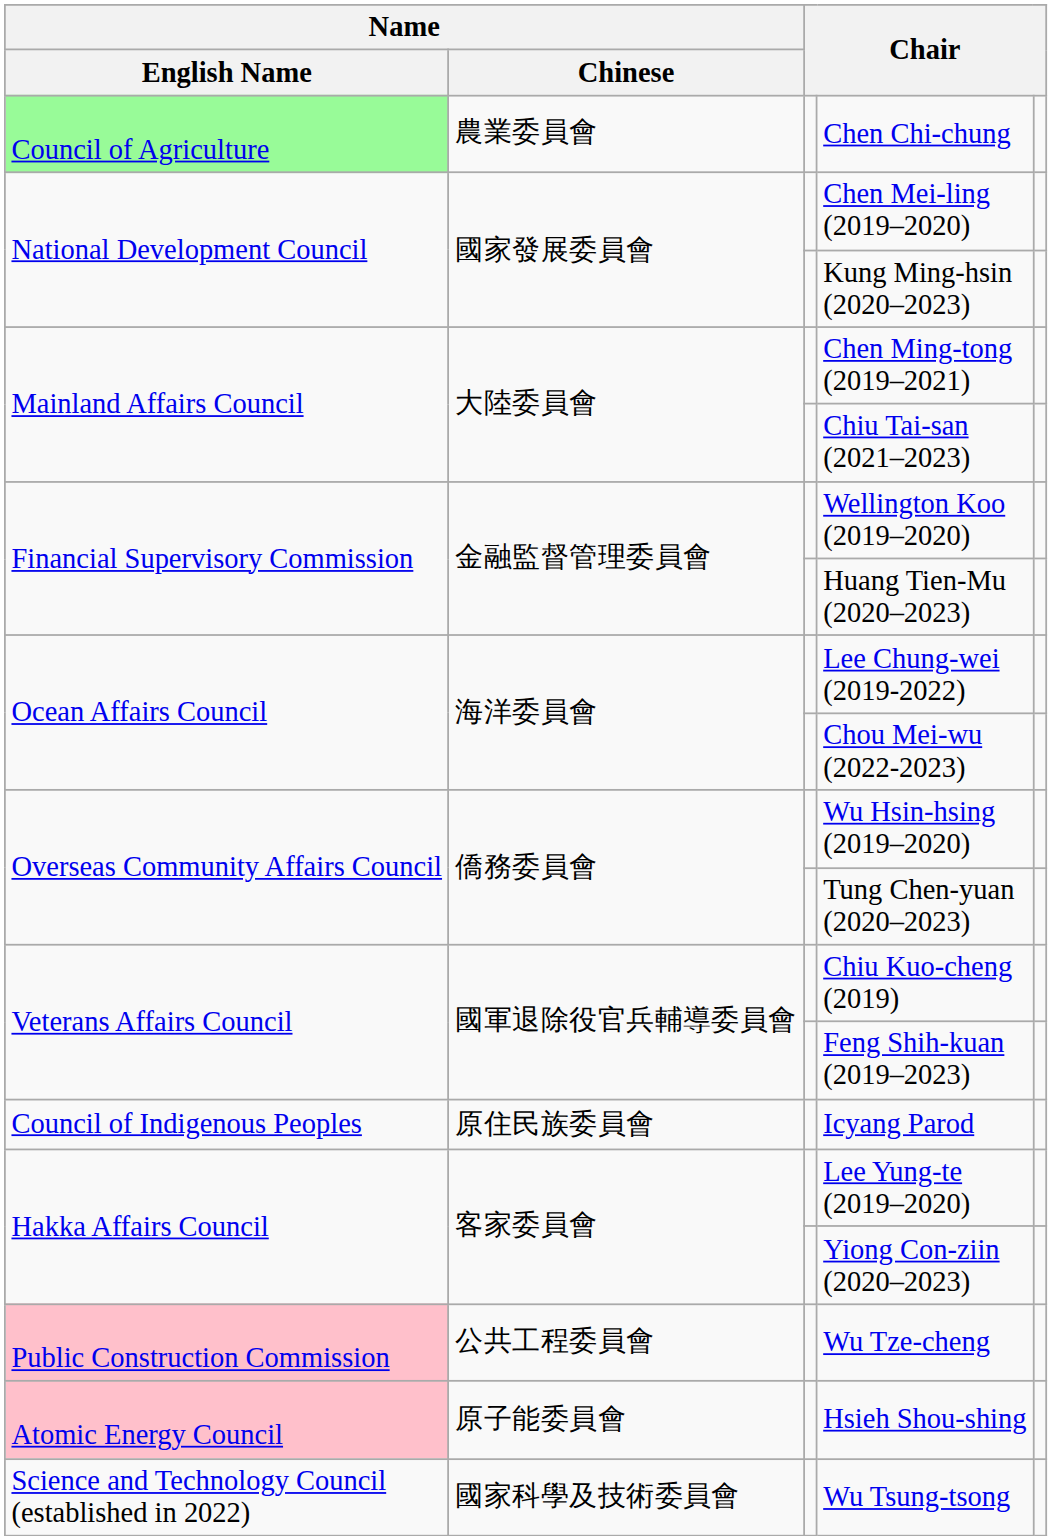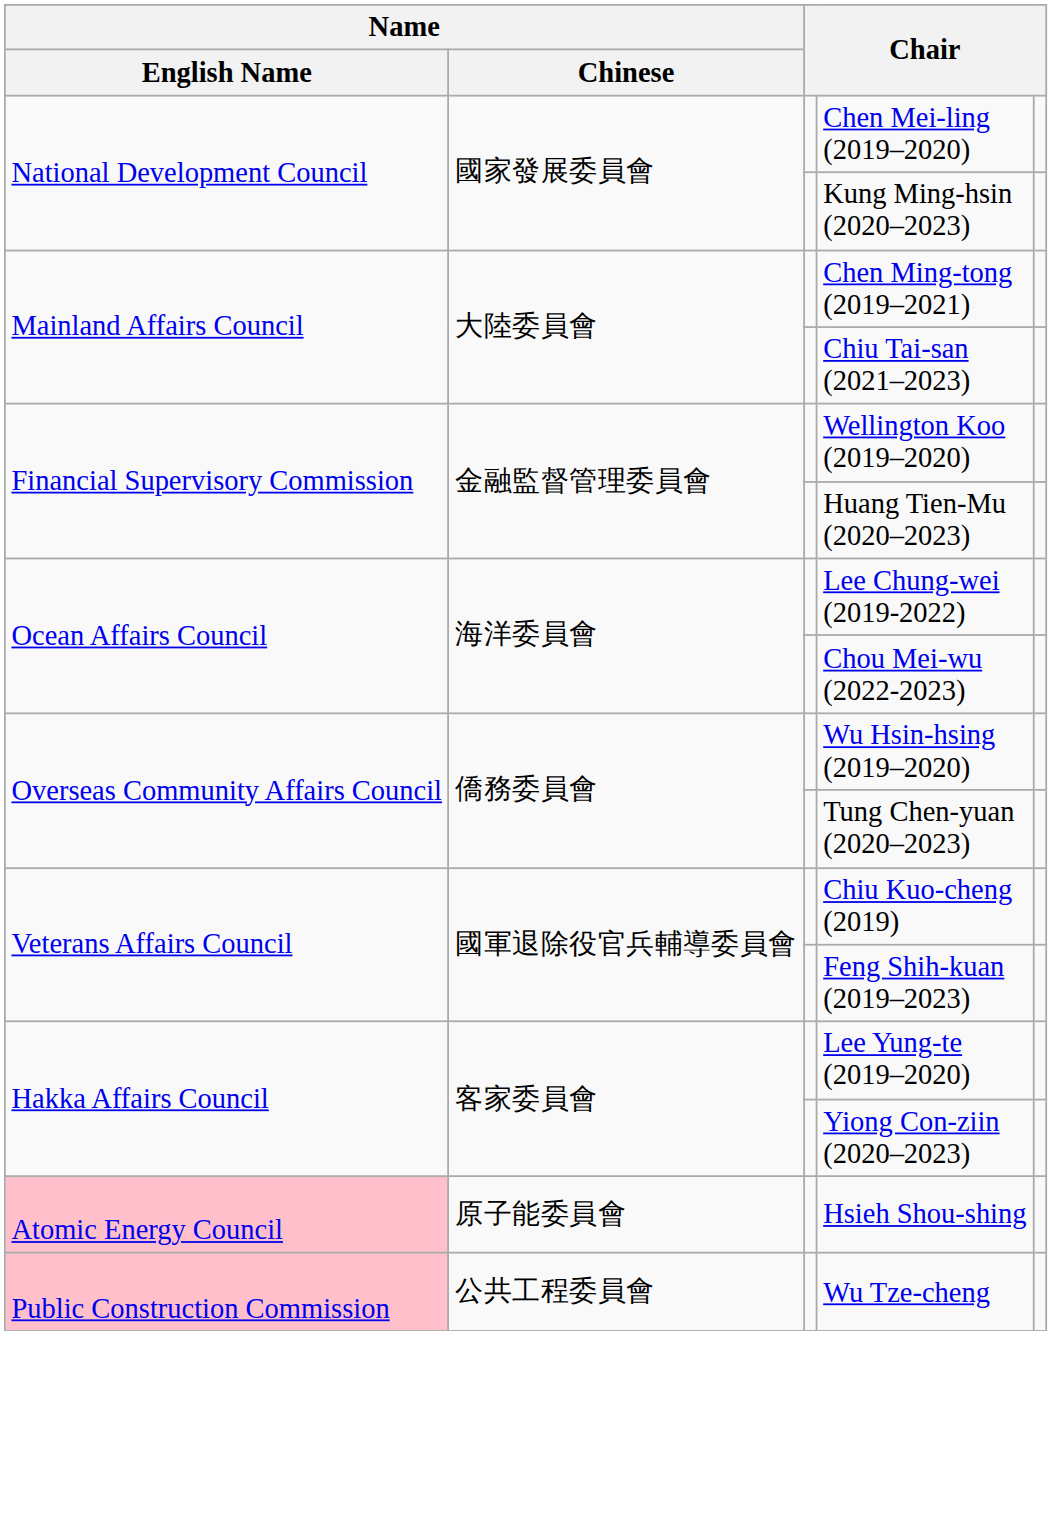- row: (917, 133)
- row: (899, 1123)
rows swapped: (907, 1342) <-> (925, 1419)
- row: (917, 1496)
